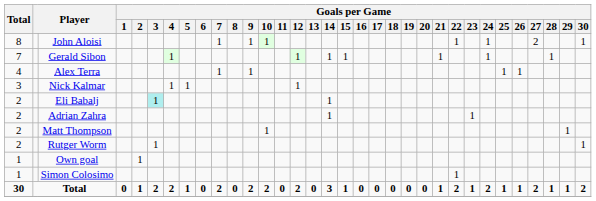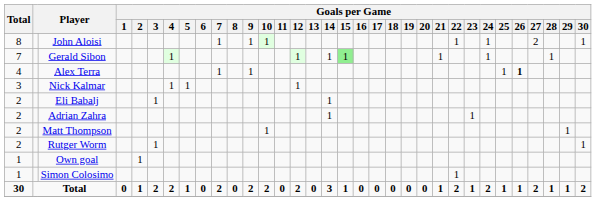(345, 56) no background -> (345, 56) lightgreen background
(520, 71) normal -> (520, 71) bold
(156, 100) paleturquoise background -> (156, 100) no background
